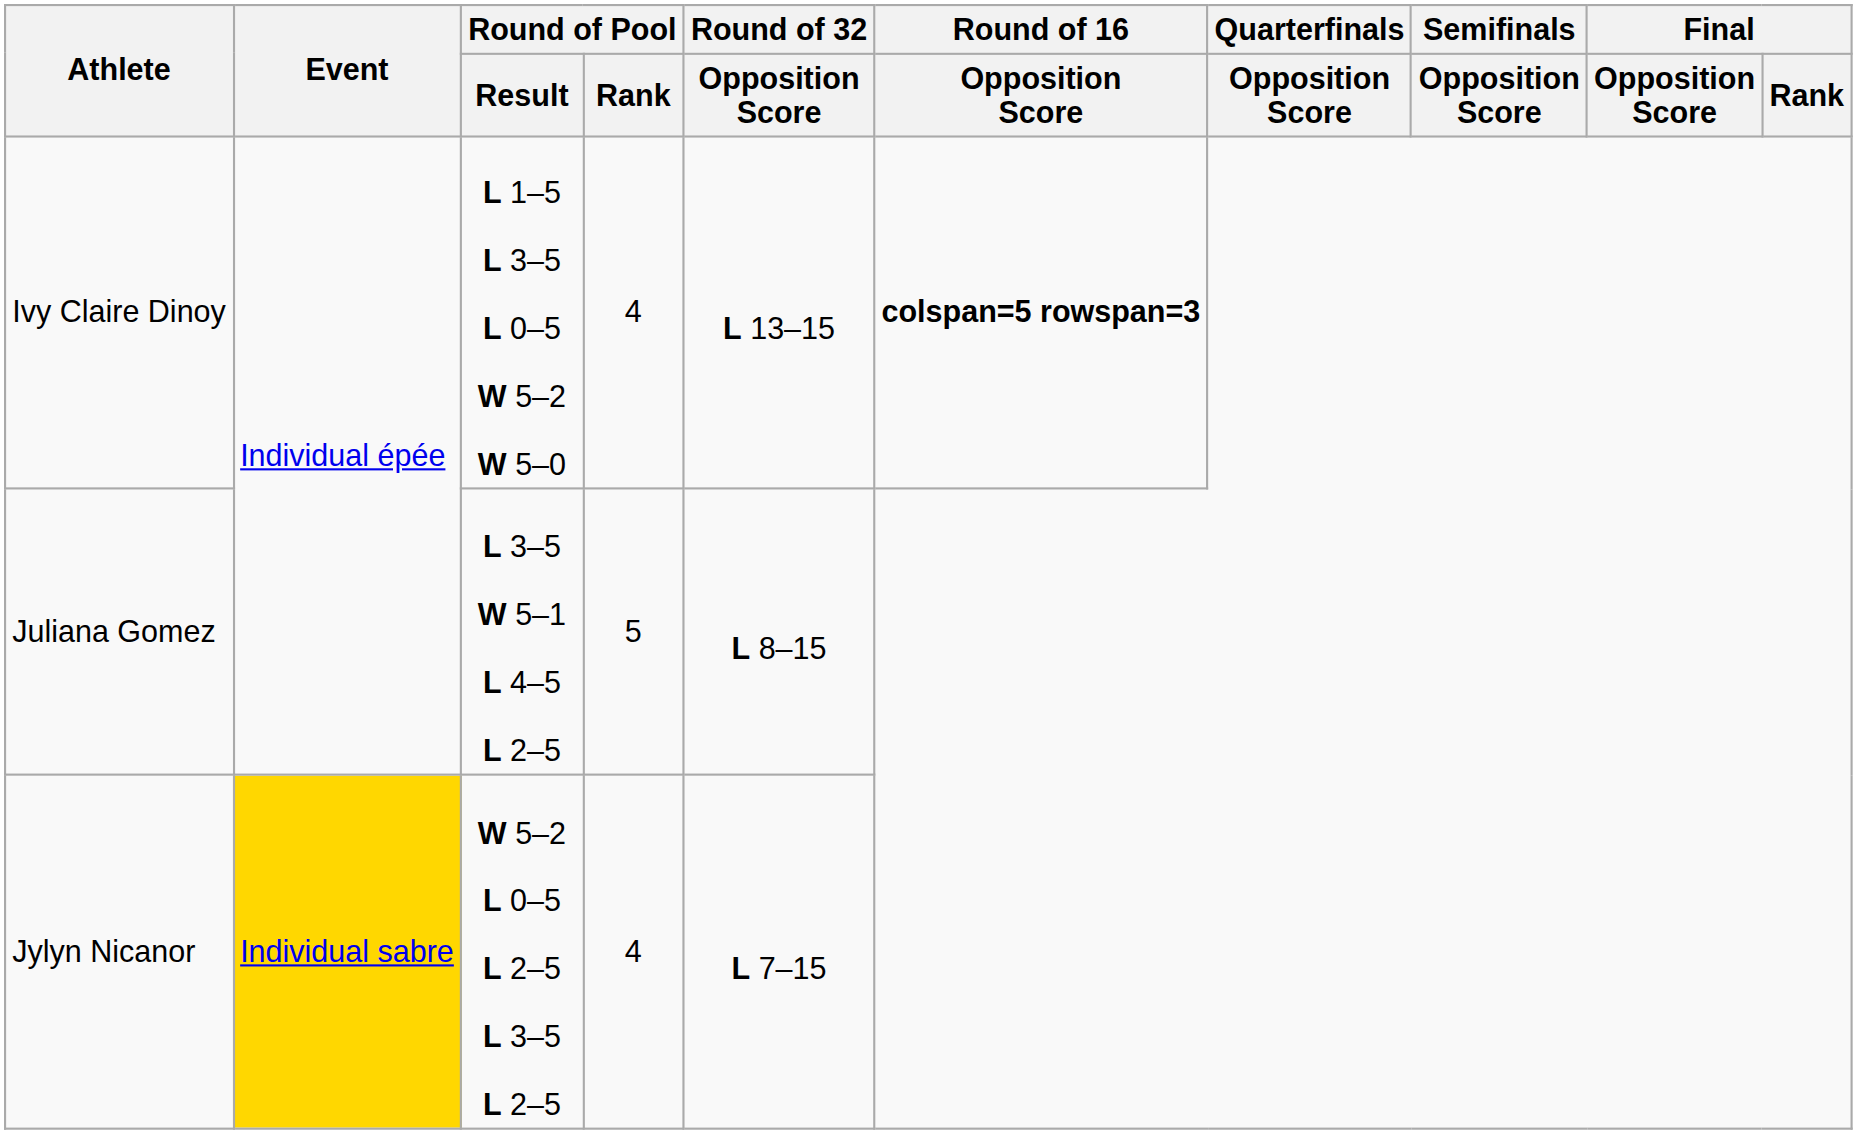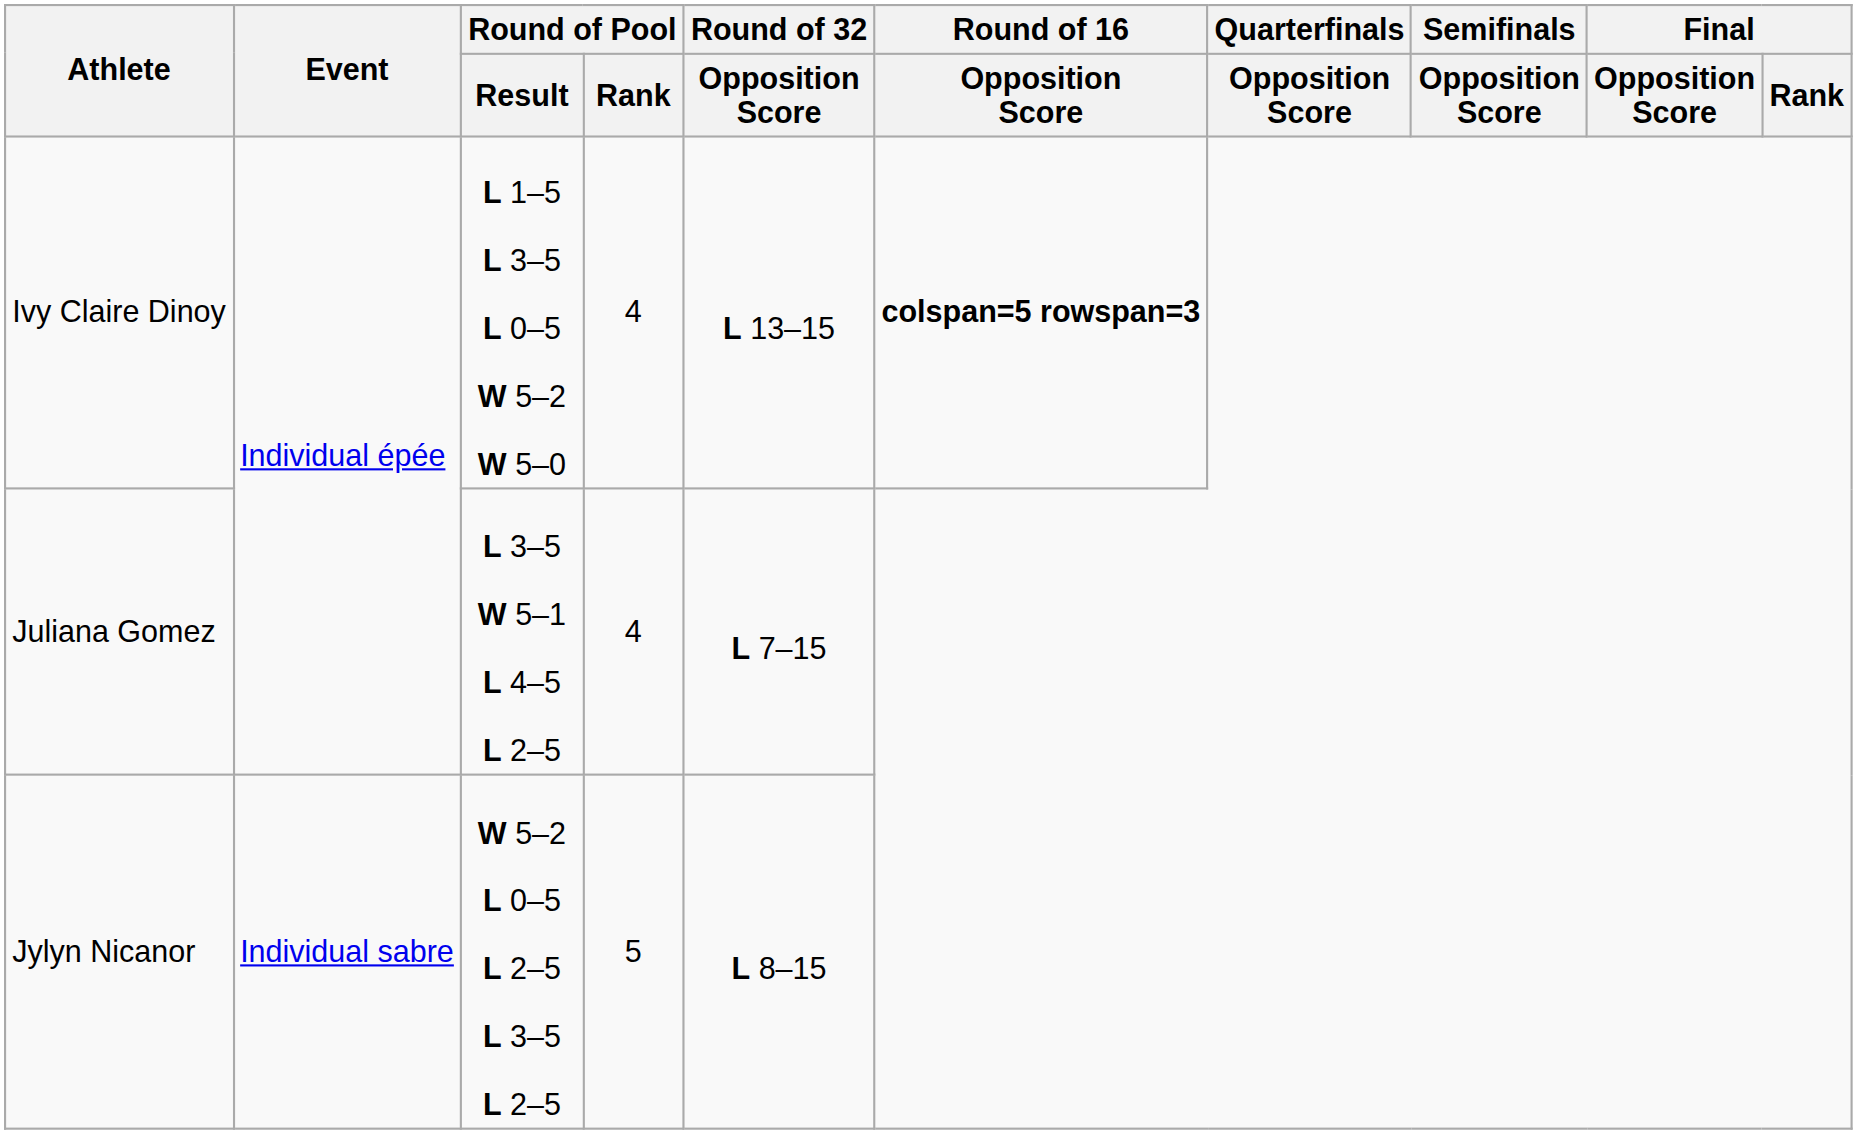(633, 632) 5 -> (633, 632) 4
(779, 649) L 8–15 -> (779, 649) L 7–15
(347, 952) gold background -> (347, 952) no background
(633, 952) 4 -> (633, 952) 5
(779, 969) L 7–15 -> (779, 969) L 8–15
